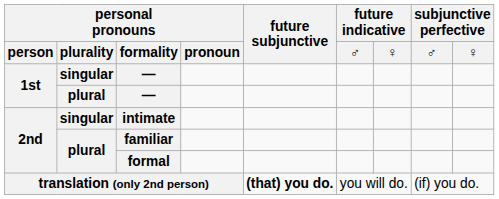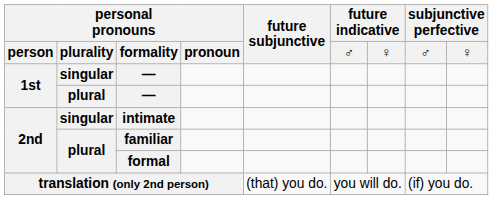(290, 183) bold -> (287, 183) normal
